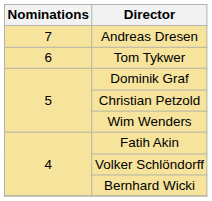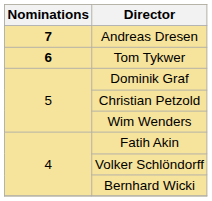(48, 36) normal -> (48, 36) bold
(48, 57) normal -> (48, 57) bold
